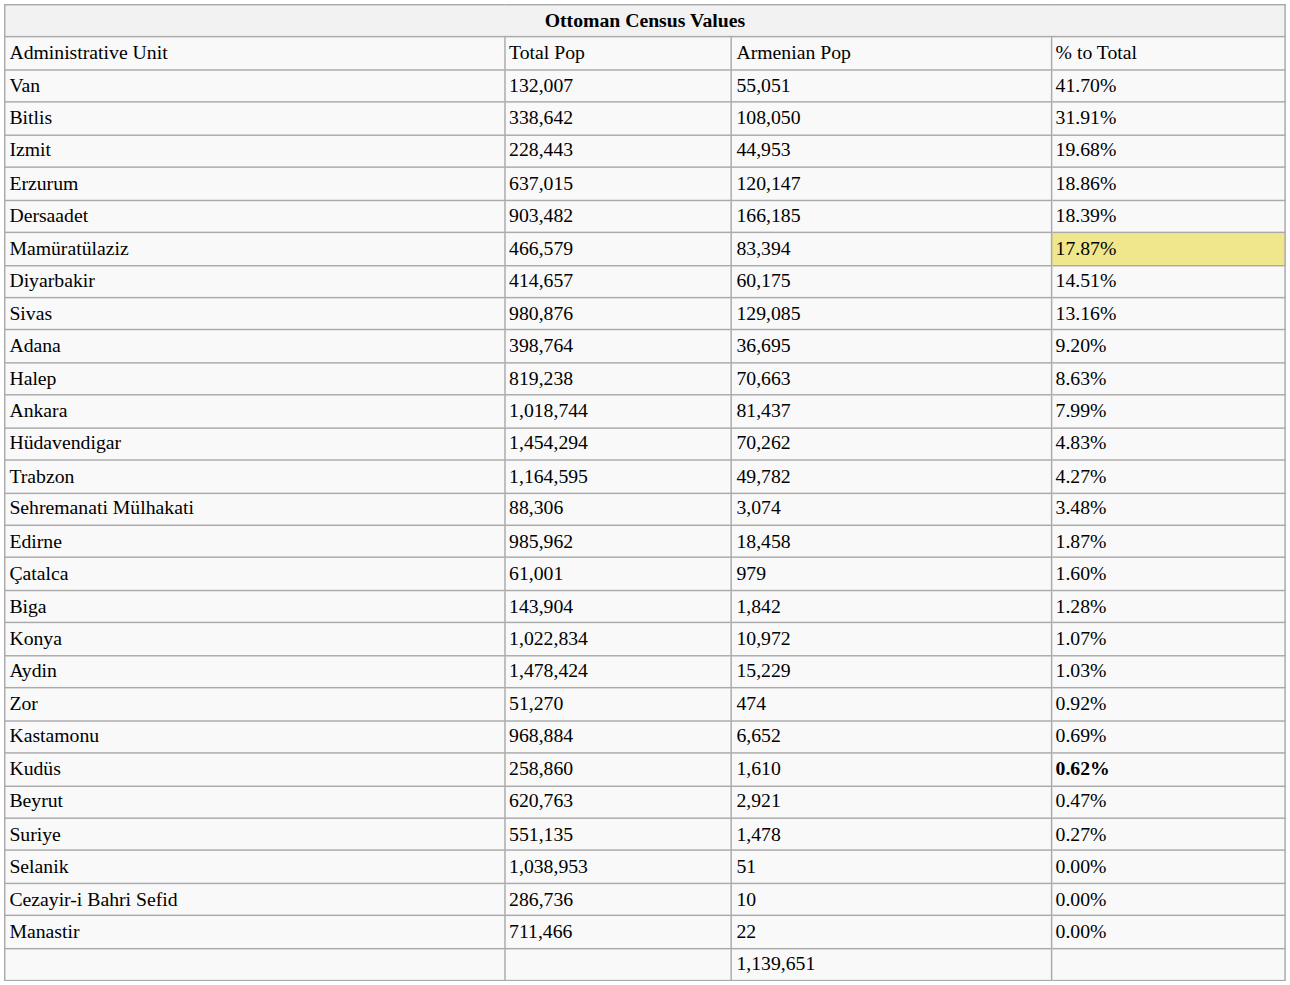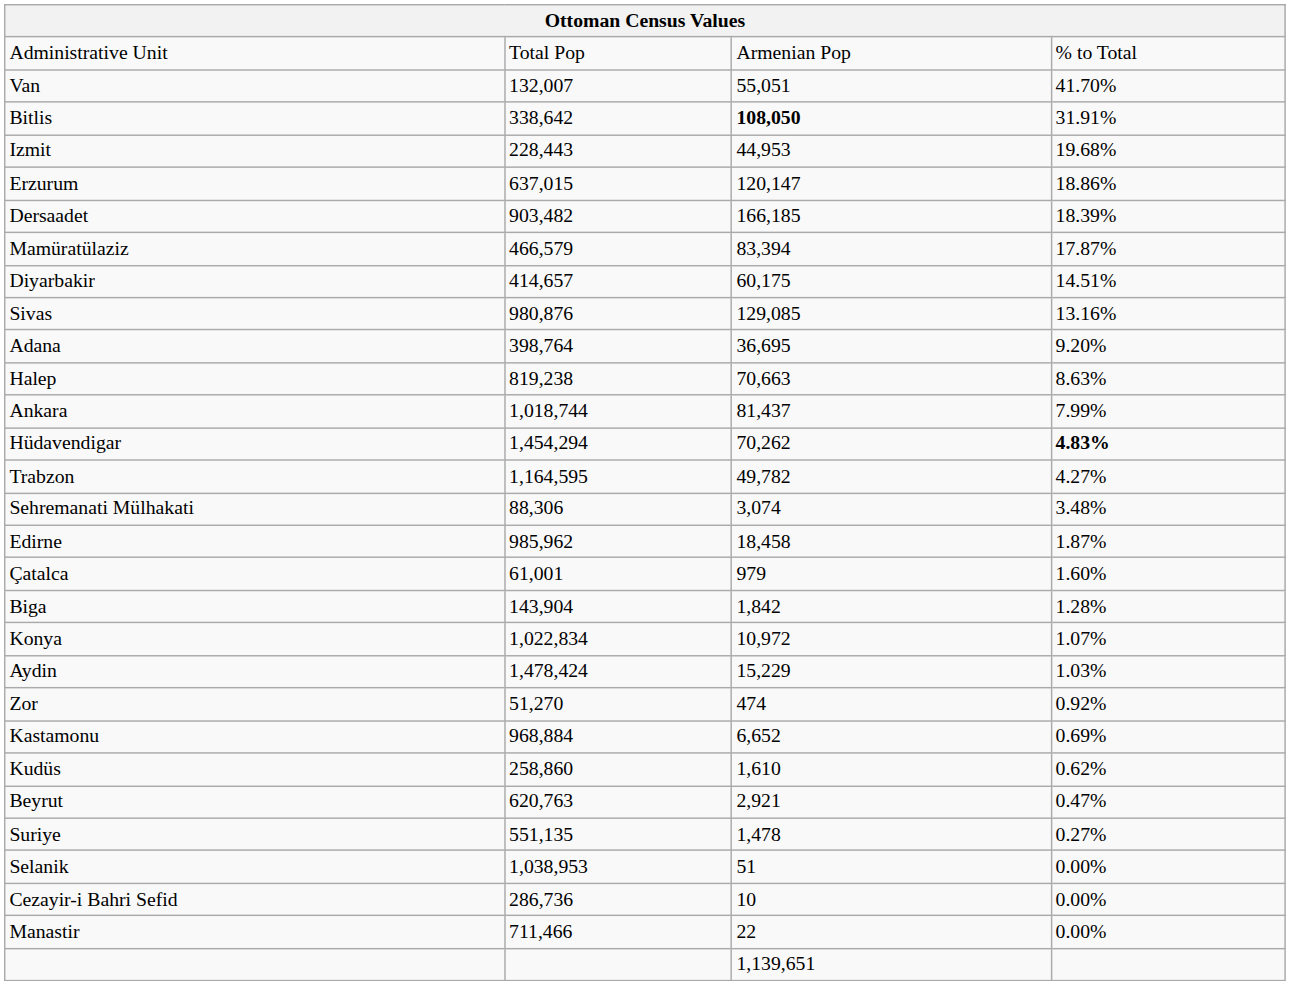(768, 117) normal -> (768, 117) bold
(1086, 248) khaki background -> (1086, 248) no background
(1081, 443) normal -> (1083, 443) bold
(1083, 768) bold -> (1081, 768) normal
